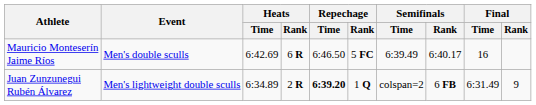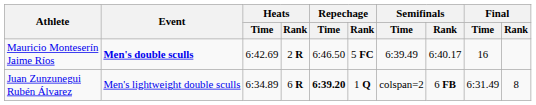(146, 54) normal -> (148, 54) bold
(295, 54) 6 R -> (295, 54) 2 R
(295, 85) 2 R -> (295, 85) 6 R
(516, 85) 9 -> (516, 85) 8
